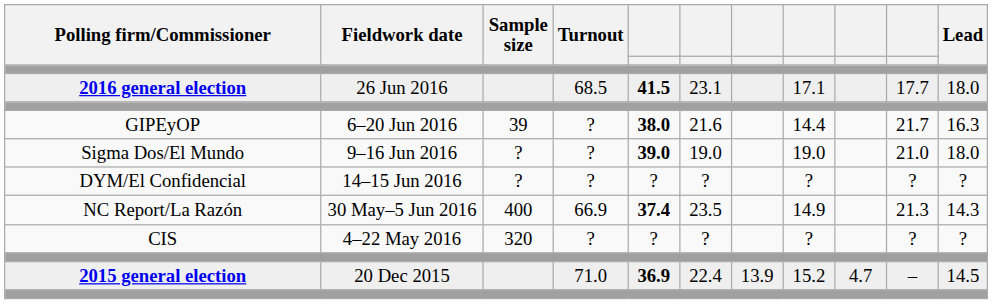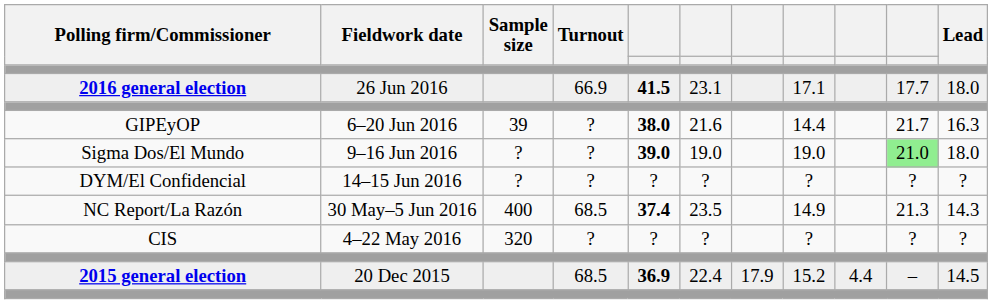(591, 87) 68.5 -> (591, 87) 66.9
(912, 153) no background -> (912, 153) lightgreen background
(591, 210) 66.9 -> (591, 210) 68.5
(591, 275) 71.0 -> (591, 275) 68.5
(757, 275) 13.9 -> (757, 275) 17.9
(861, 275) 4.7 -> (861, 275) 4.4
